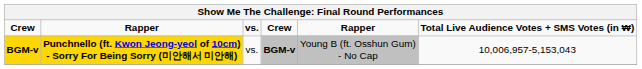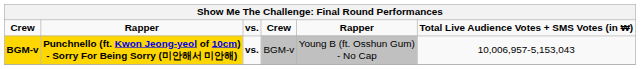(252, 50) normal -> (252, 50) bold
(279, 50) bold -> (279, 50) normal
